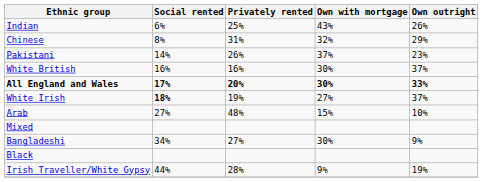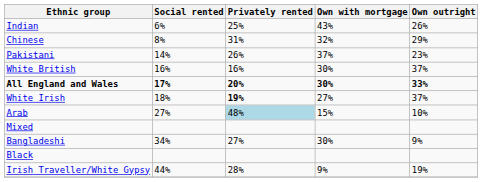(162, 98) bold -> (162, 98) normal
(236, 98) normal -> (236, 98) bold
(236, 112) no background -> (236, 112) lightblue background
